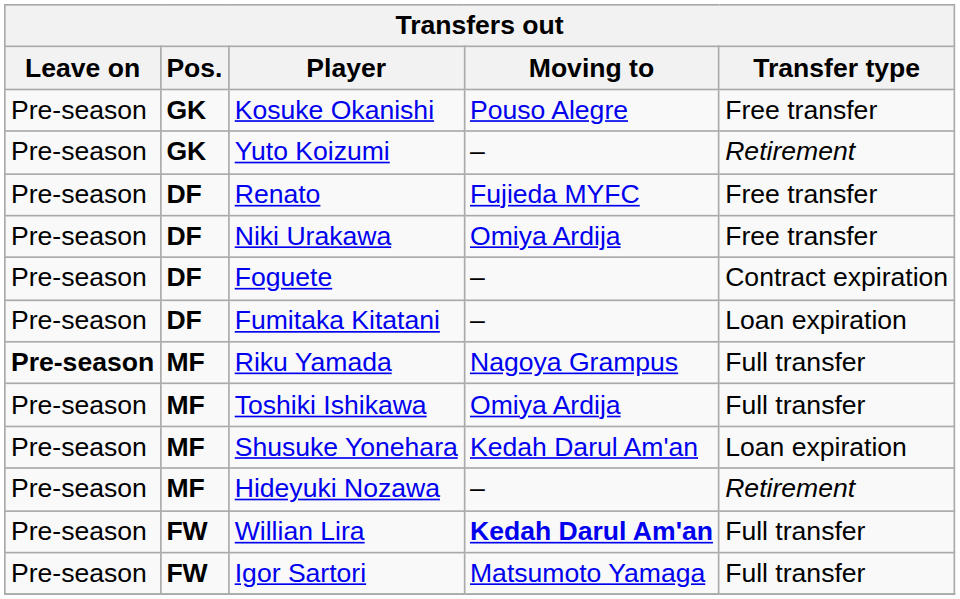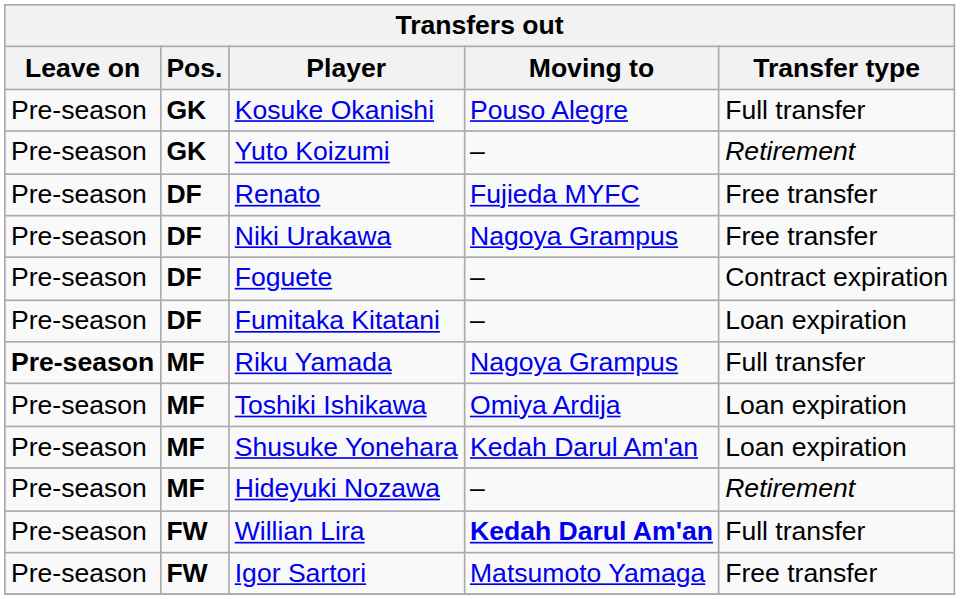(801, 109) Free transfer -> (795, 109) Full transfer
(545, 236) Omiya Ardija -> (574, 236) Nagoya Grampus
(795, 404) Full transfer -> (816, 404) Loan expiration
(795, 573) Full transfer -> (801, 573) Free transfer
